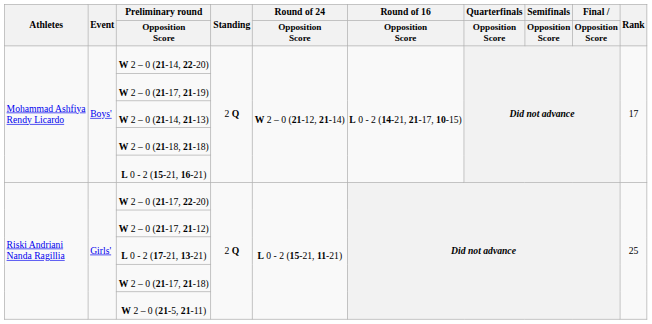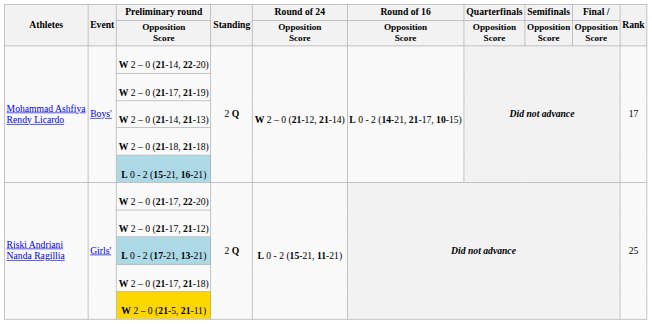(164, 175) no background -> (164, 175) lightblue background
(164, 257) no background -> (164, 257) lightblue background
(164, 311) no background -> (164, 311) gold background
